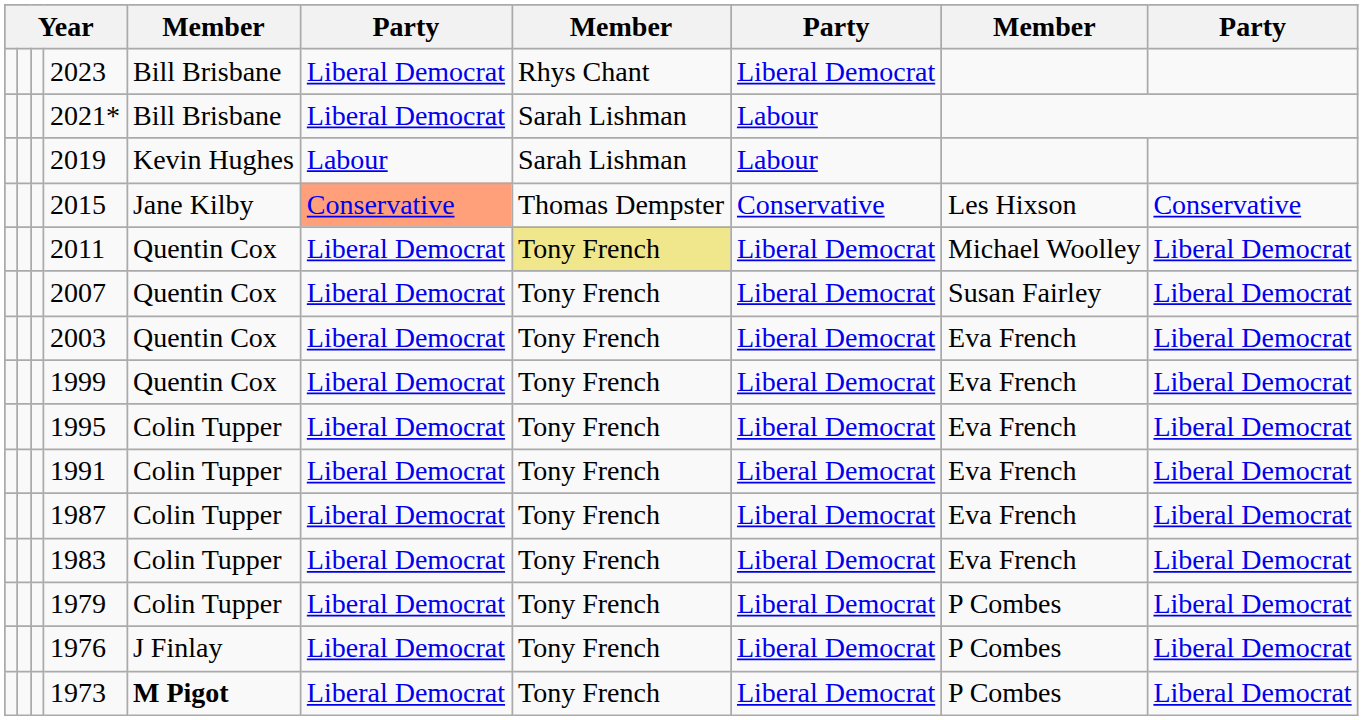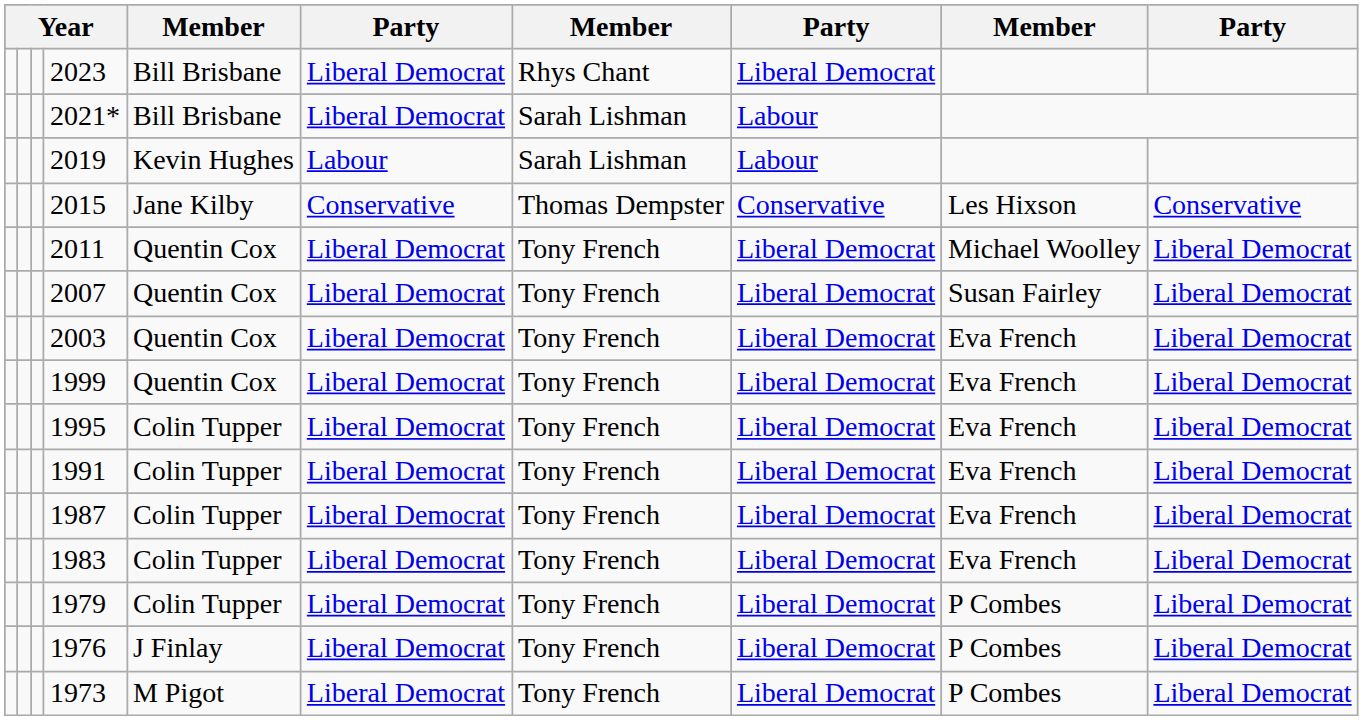(381, 204) lightsalmon background -> (381, 204) no background
(589, 248) khaki background -> (589, 248) no background
(181, 692) bold -> (178, 692) normal
